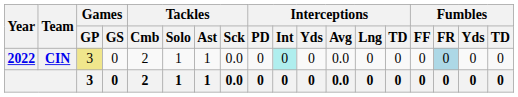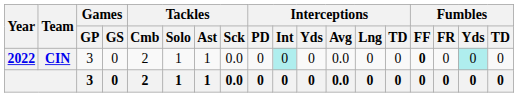(90, 59) khaki background -> (90, 59) no background
(422, 59) normal -> (422, 59) bold
(446, 59) lightblue background -> (446, 59) no background
(473, 59) no background -> (473, 59) paleturquoise background
